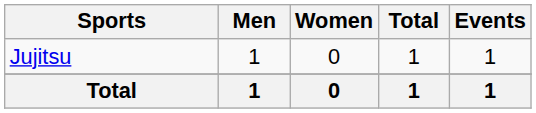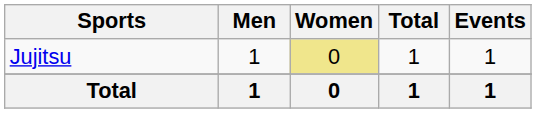(334, 56) no background -> (334, 56) khaki background
